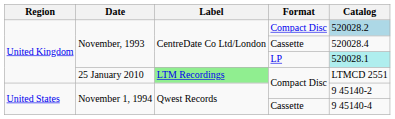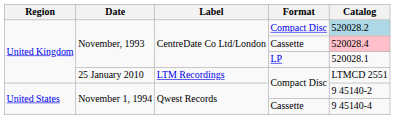(350, 43) no background -> (350, 43) pink background
(350, 59) paleturquoise background -> (350, 59) no background
(191, 75) lightgreen background -> (191, 75) no background
